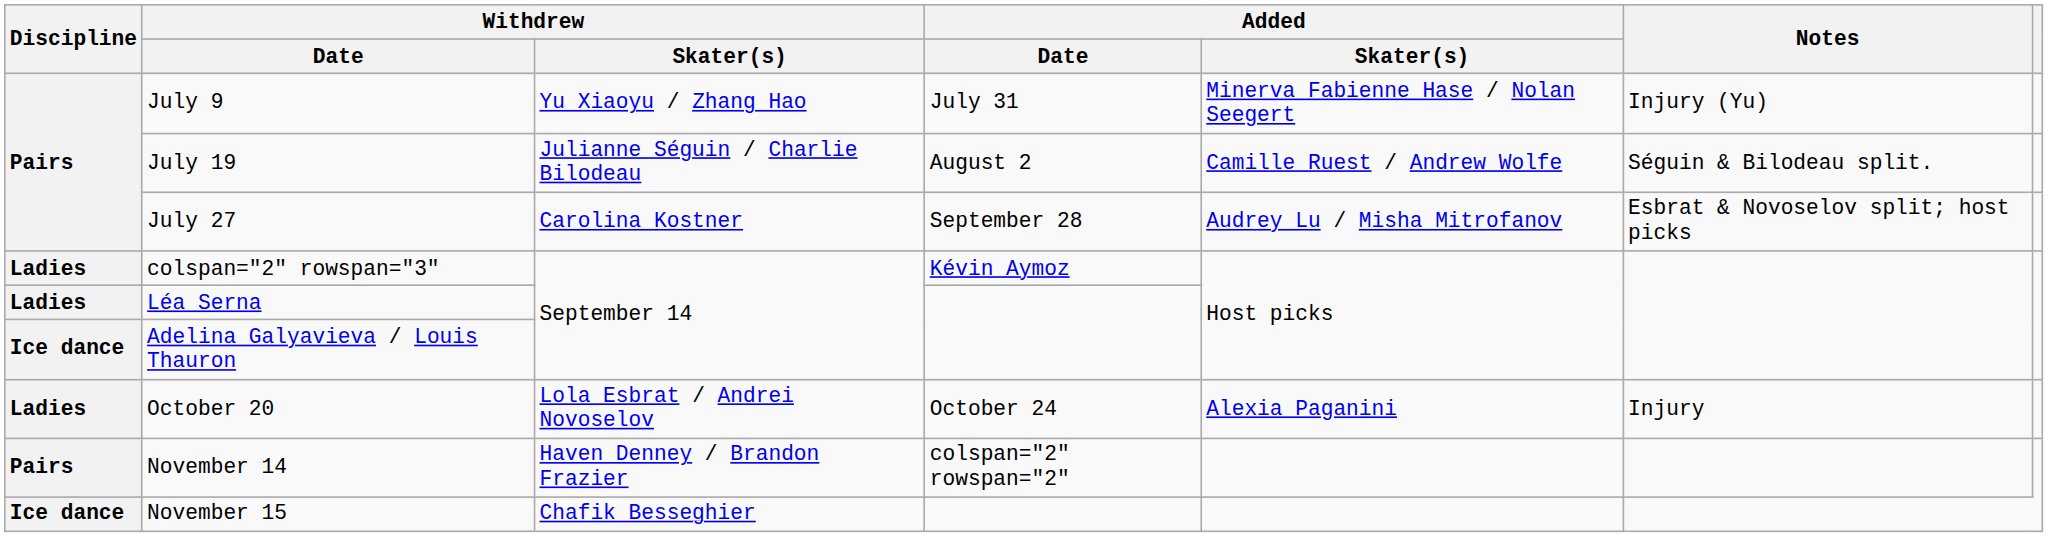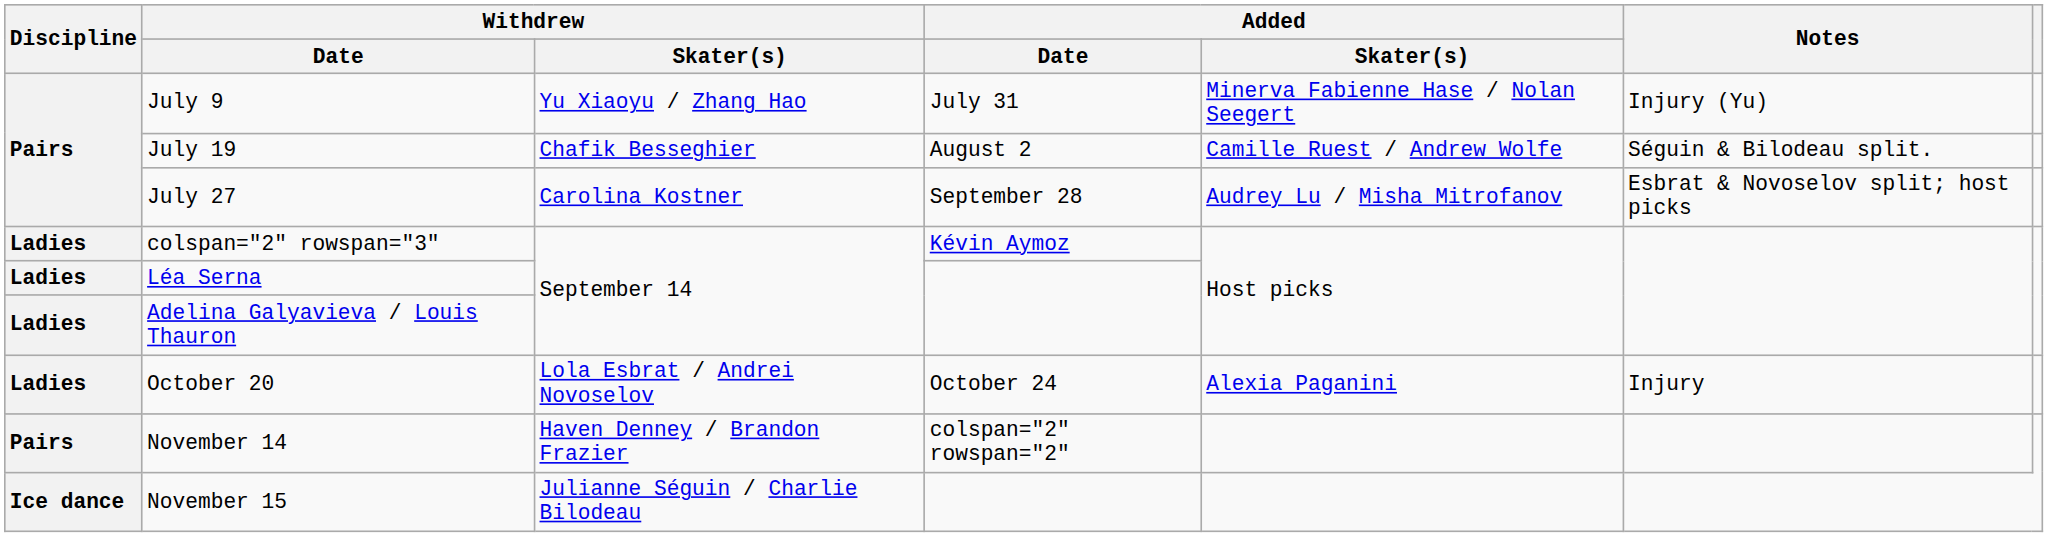(698, 162) Julianne Séguin / Charlie Bilodeau -> (648, 150) Chafik Besseghier
(67, 349) Ice dance -> (48, 325) Ladies
(648, 514) Chafik Besseghier -> (698, 502) Julianne Séguin / Charlie Bilodeau
